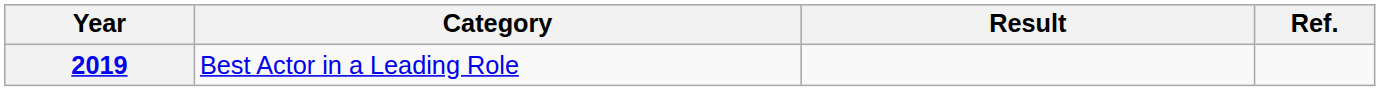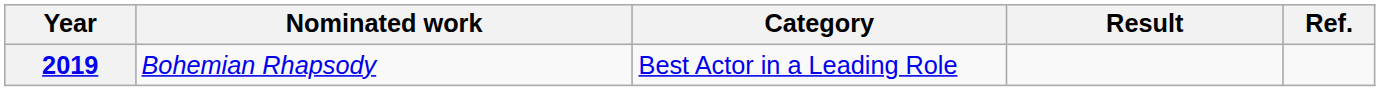+ column: (384, 24)
